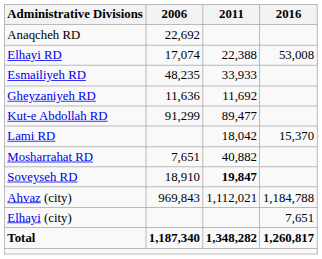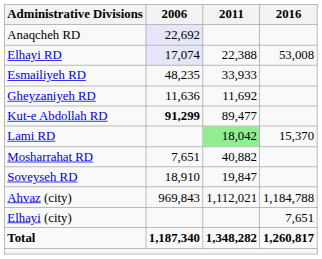(182, 34) no background -> (182, 34) lavender background
(182, 55) no background -> (182, 55) lavender background
(182, 116) normal -> (182, 116) bold
(239, 136) no background -> (239, 136) lightgreen background
(239, 177) bold -> (239, 177) normal
